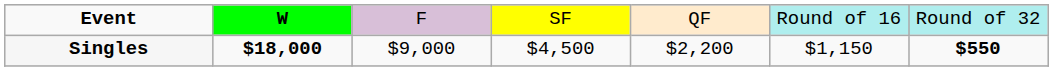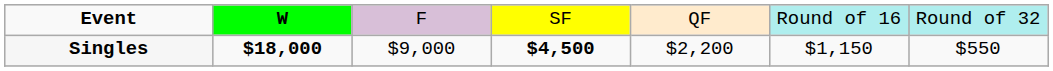(561, 51) normal -> (561, 51) bold
(978, 51) bold -> (978, 51) normal
